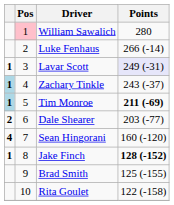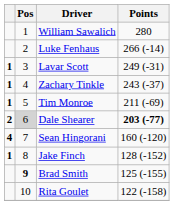(25, 31) pink background -> (25, 31) no background
(144, 66) lavender background -> (144, 66) no background
(10, 84) lightblue background -> (10, 84) no background
(10, 102) lightblue background -> (10, 102) no background
(144, 102) bold -> (144, 102) normal
(25, 120) no background -> (25, 120) lightgrey background
(144, 120) normal -> (144, 120) bold
(144, 155) bold -> (144, 155) normal
(25, 173) normal -> (25, 173) bold
